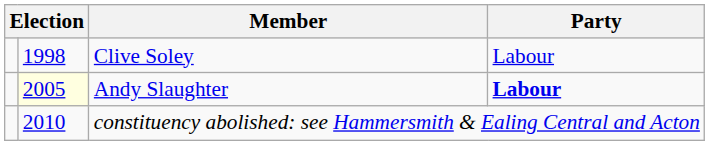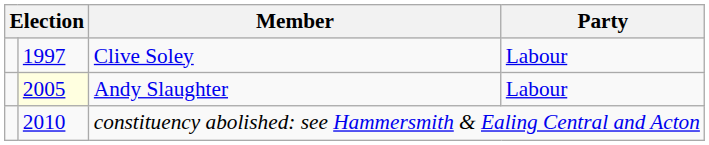(44, 55) 1998 -> (44, 55) 1997
(527, 88) bold -> (537, 88) normal
